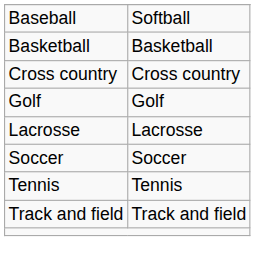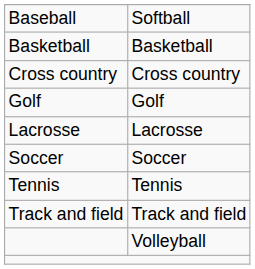+ row: (169, 241)
